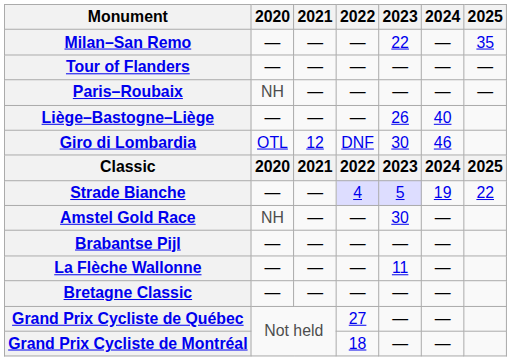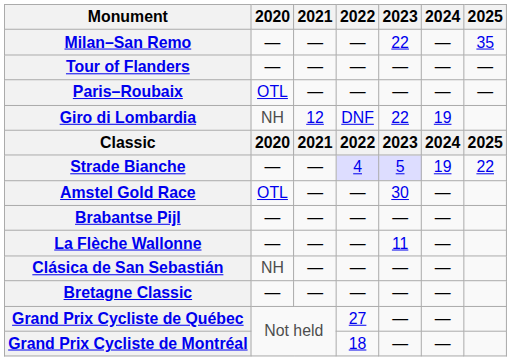(272, 92) NH -> (273, 92) OTL
- row: (128, 117)
(273, 142) OTL -> (272, 117) NH
(400, 142) 30 -> (400, 117) 22
(443, 142) 46 -> (443, 117) 19
(272, 218) NH -> (273, 192) OTL
+ row: (128, 268)
